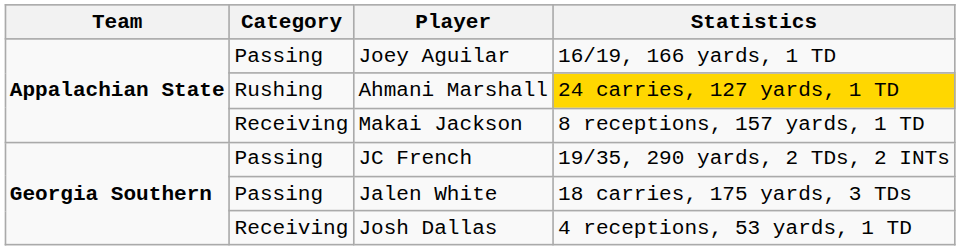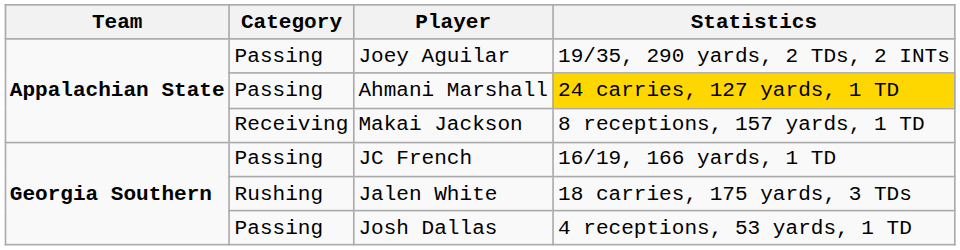(697, 56) 16/19, 166 yards, 1 TD -> (754, 56) 19/35, 290 yards, 2 TDs, 2 INTs
(279, 91) Rushing -> (279, 91) Passing
(754, 159) 19/35, 290 yards, 2 TDs, 2 INTs -> (697, 159) 16/19, 166 yards, 1 TD
(279, 194) Passing -> (279, 194) Rushing
(291, 228) Receiving -> (279, 228) Passing
